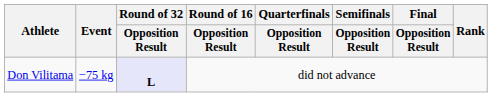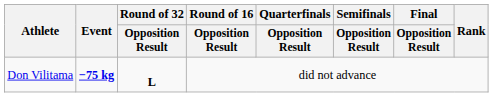(96, 75) normal -> (97, 75) bold
(151, 82) lavender background -> (152, 82) no background
